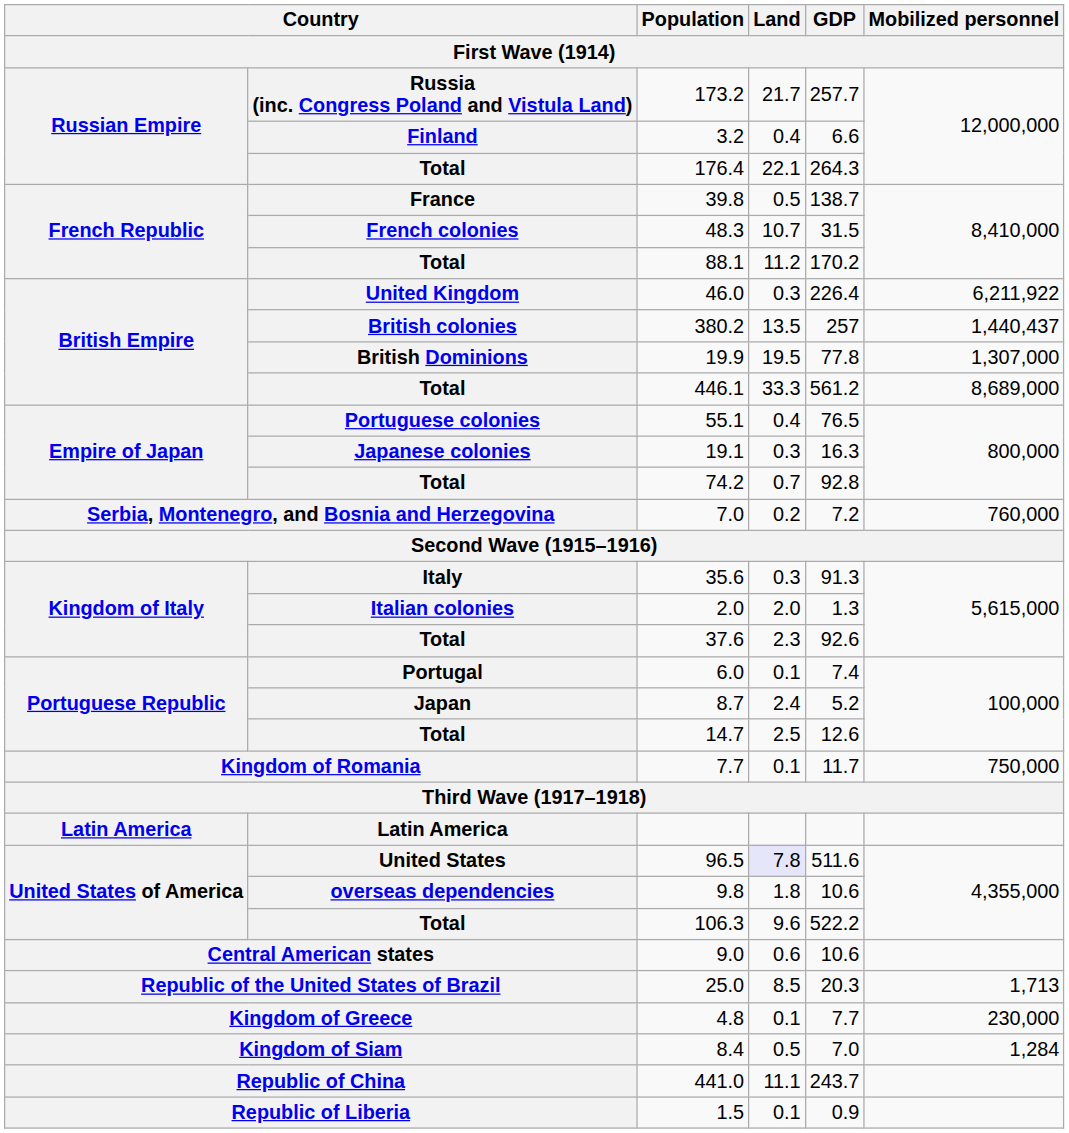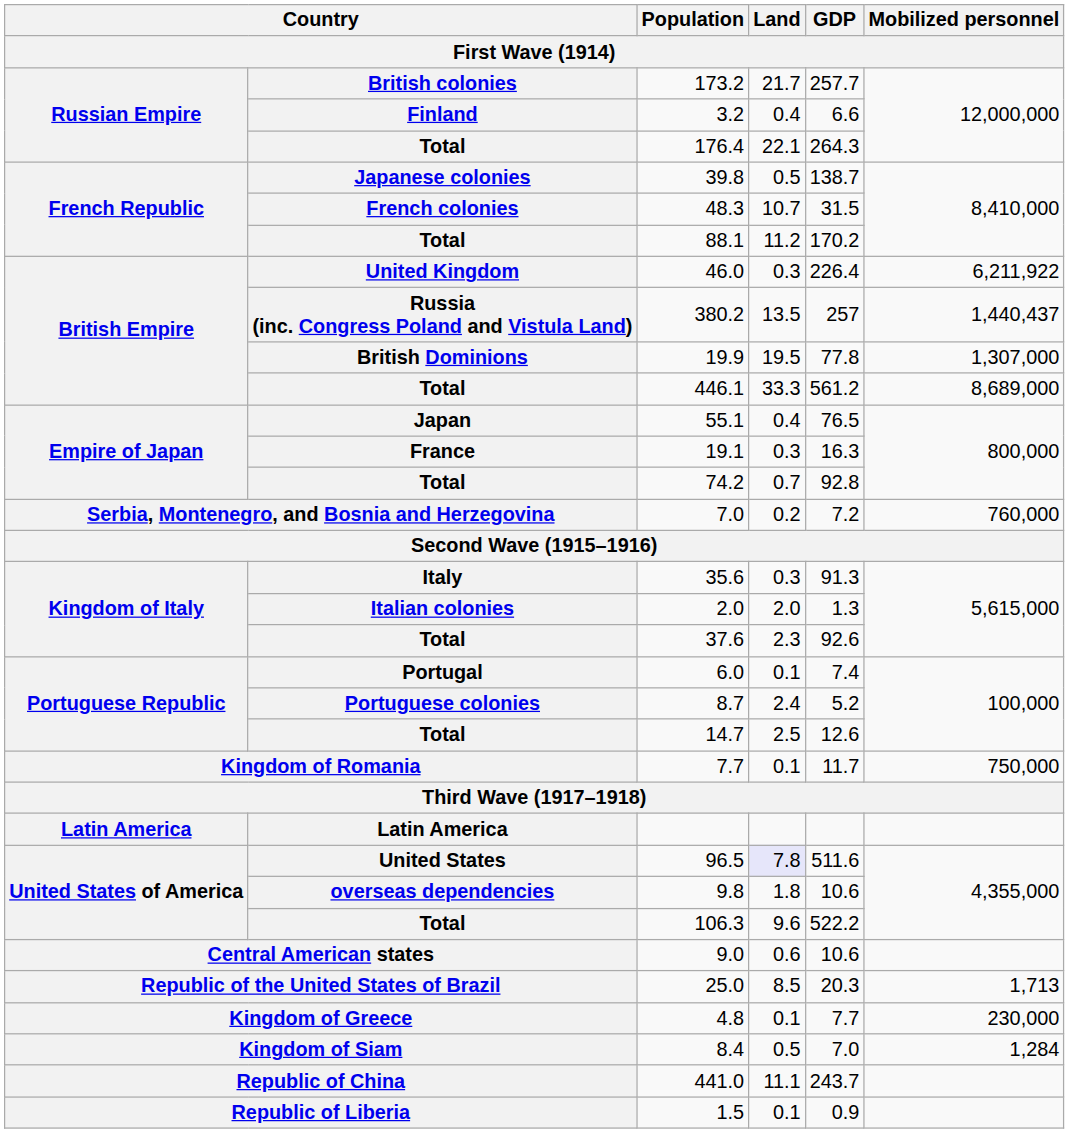(442, 94) Russia (inc. Congress Poland and Vistula Land) -> (442, 83) British colonies
(442, 199) France -> (442, 177) Japanese colonies
(442, 325) British colonies -> (442, 314) Russia (inc. Congress Poland and Vistula Land)
(442, 420) Portuguese colonies -> (442, 420) Japan
(442, 451) Japanese colonies -> (442, 451) France
(442, 703) Japan -> (442, 703) Portuguese colonies
